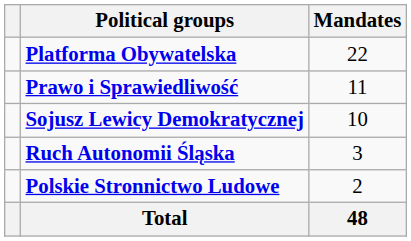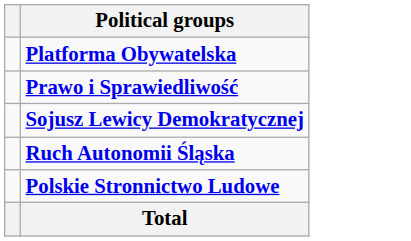- column: (357, 20)
